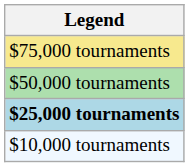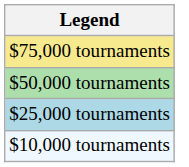(94, 114) bold -> (90, 114) normal
